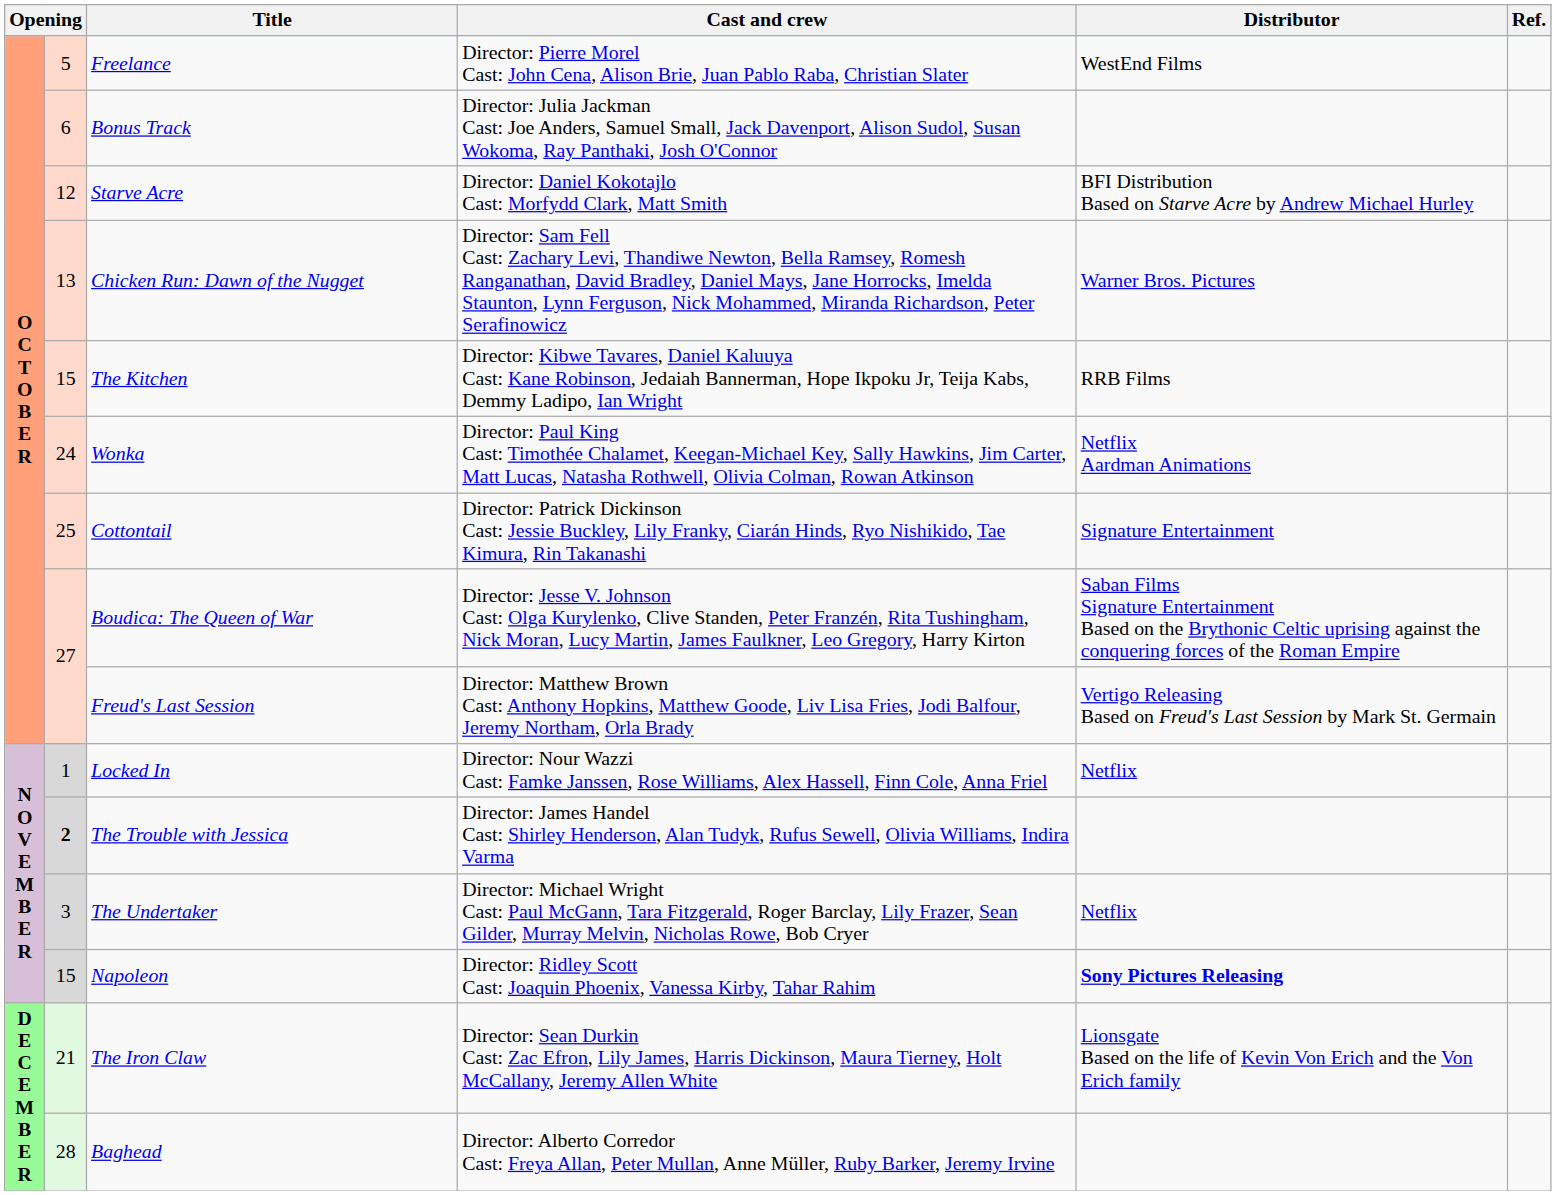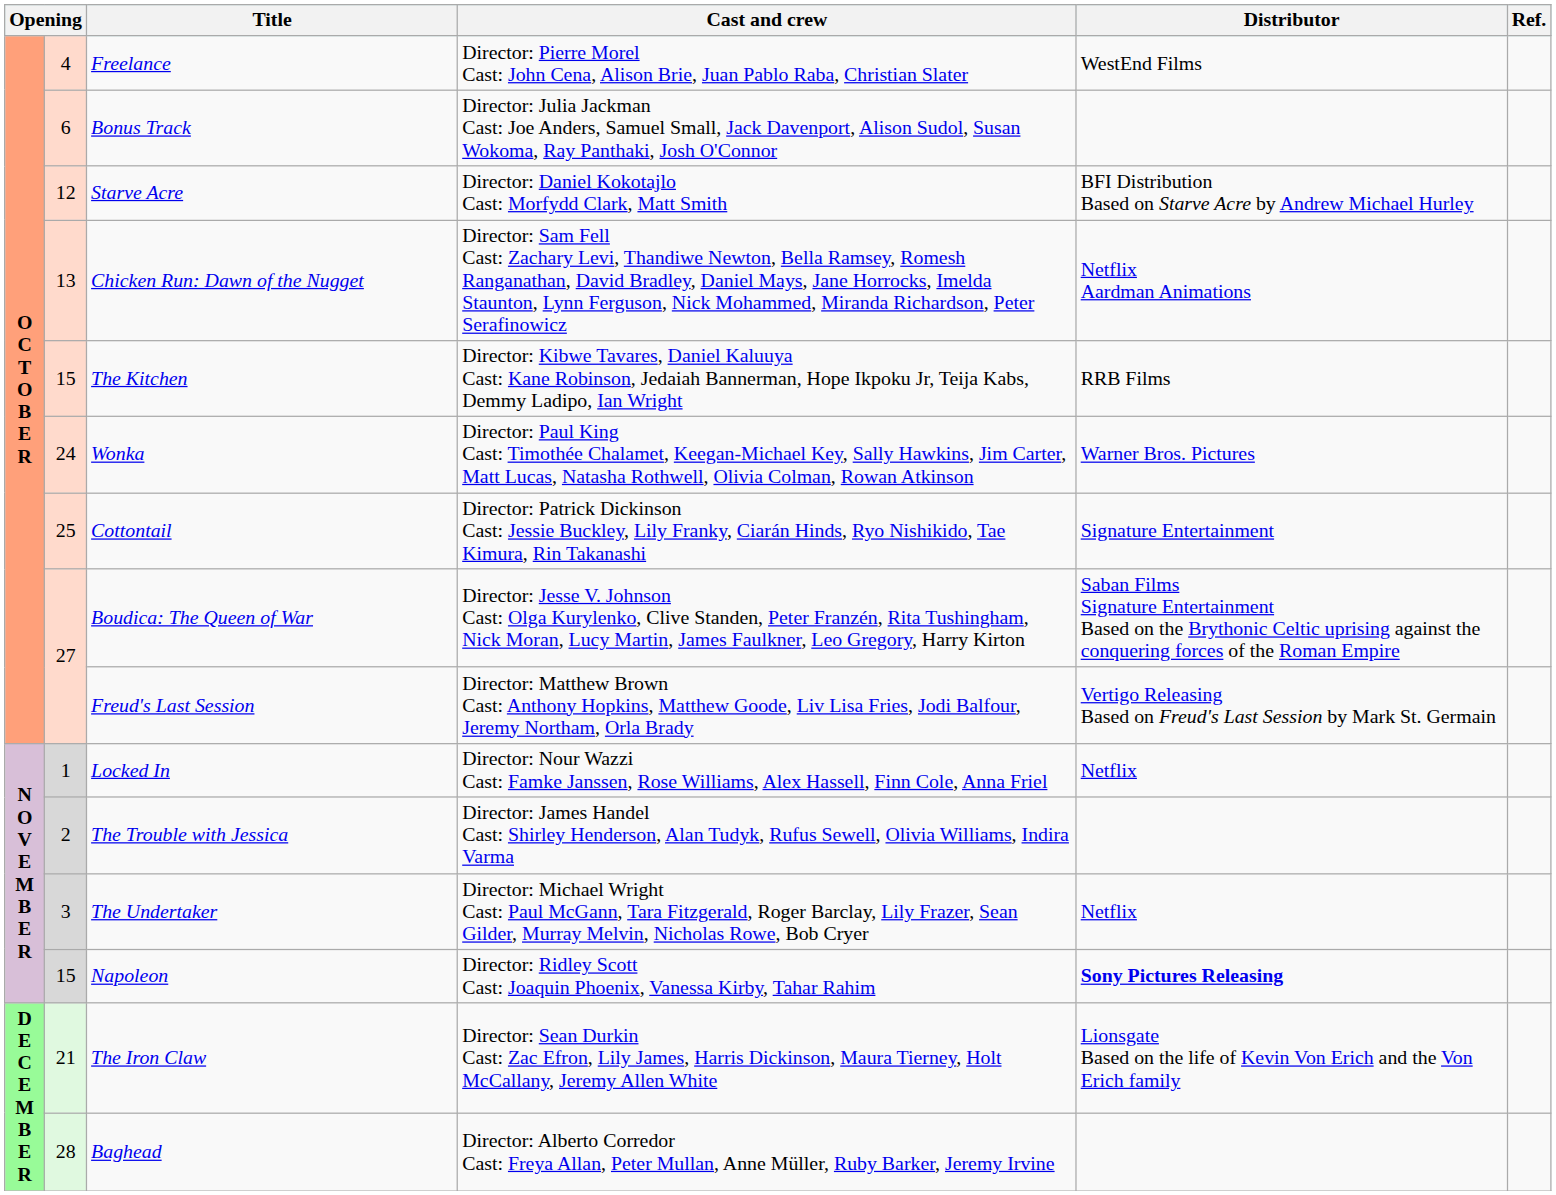(66, 62) 5 -> (66, 62) 4
(1168, 280) Warner Bros. Pictures -> (1166, 280) Netflix Aardman Animations
(1166, 454) Netflix Aardman Animations -> (1168, 454) Warner Bros. Pictures
(66, 835) bold -> (66, 835) normal
